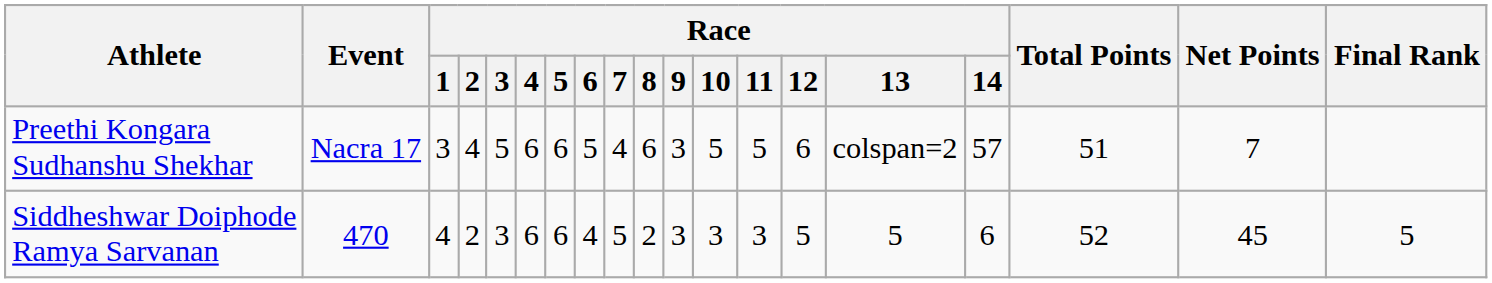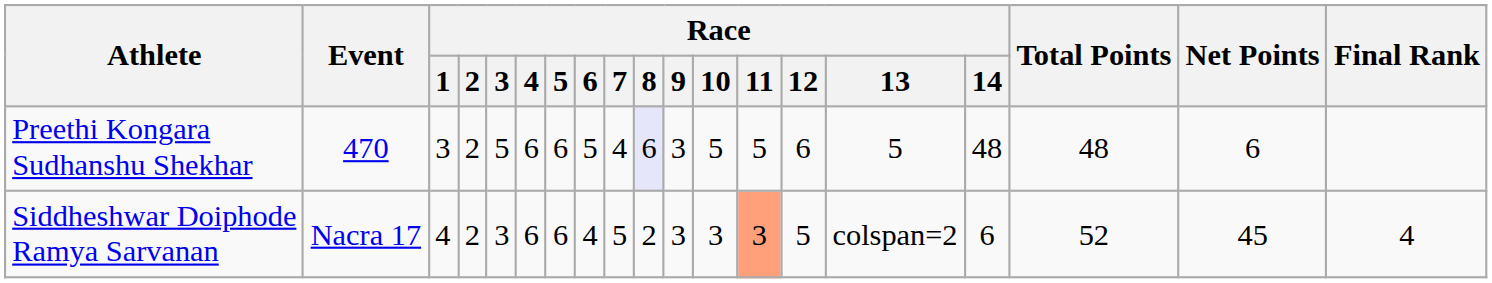(366, 148) Nacra 17 -> (366, 148) 470
(472, 148) 4 -> (472, 148) 2
(649, 148) no background -> (649, 148) lavender background
(895, 148) colspan=2 -> (895, 148) 5
(987, 148) 57 -> (987, 148) 48
(1094, 148) 51 -> (1094, 148) 48
(1253, 148) 7 -> (1253, 148) 6
(366, 234) 470 -> (366, 234) Nacra 17
(759, 234) no background -> (759, 234) lightsalmon background
(895, 234) 5 -> (895, 234) colspan=2
(1407, 234) 5 -> (1407, 234) 4
